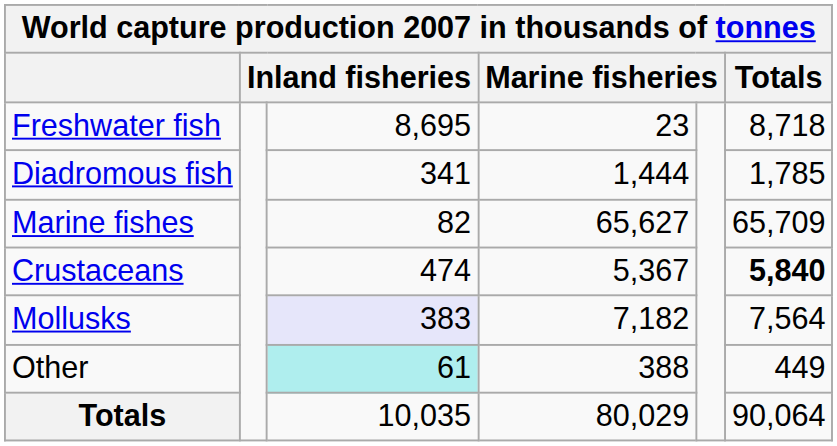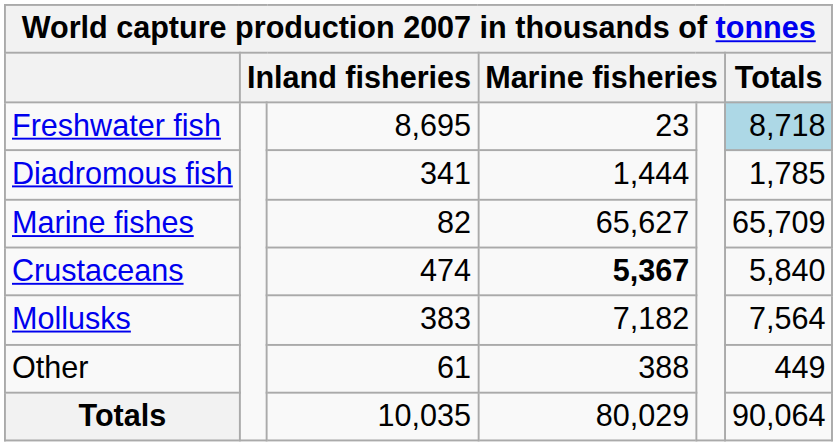(787, 125) no background -> (787, 125) lightblue background
(651, 271) normal -> (651, 271) bold
(787, 271) bold -> (787, 271) normal
(446, 319) lavender background -> (446, 319) no background
(454, 367) paleturquoise background -> (454, 367) no background
